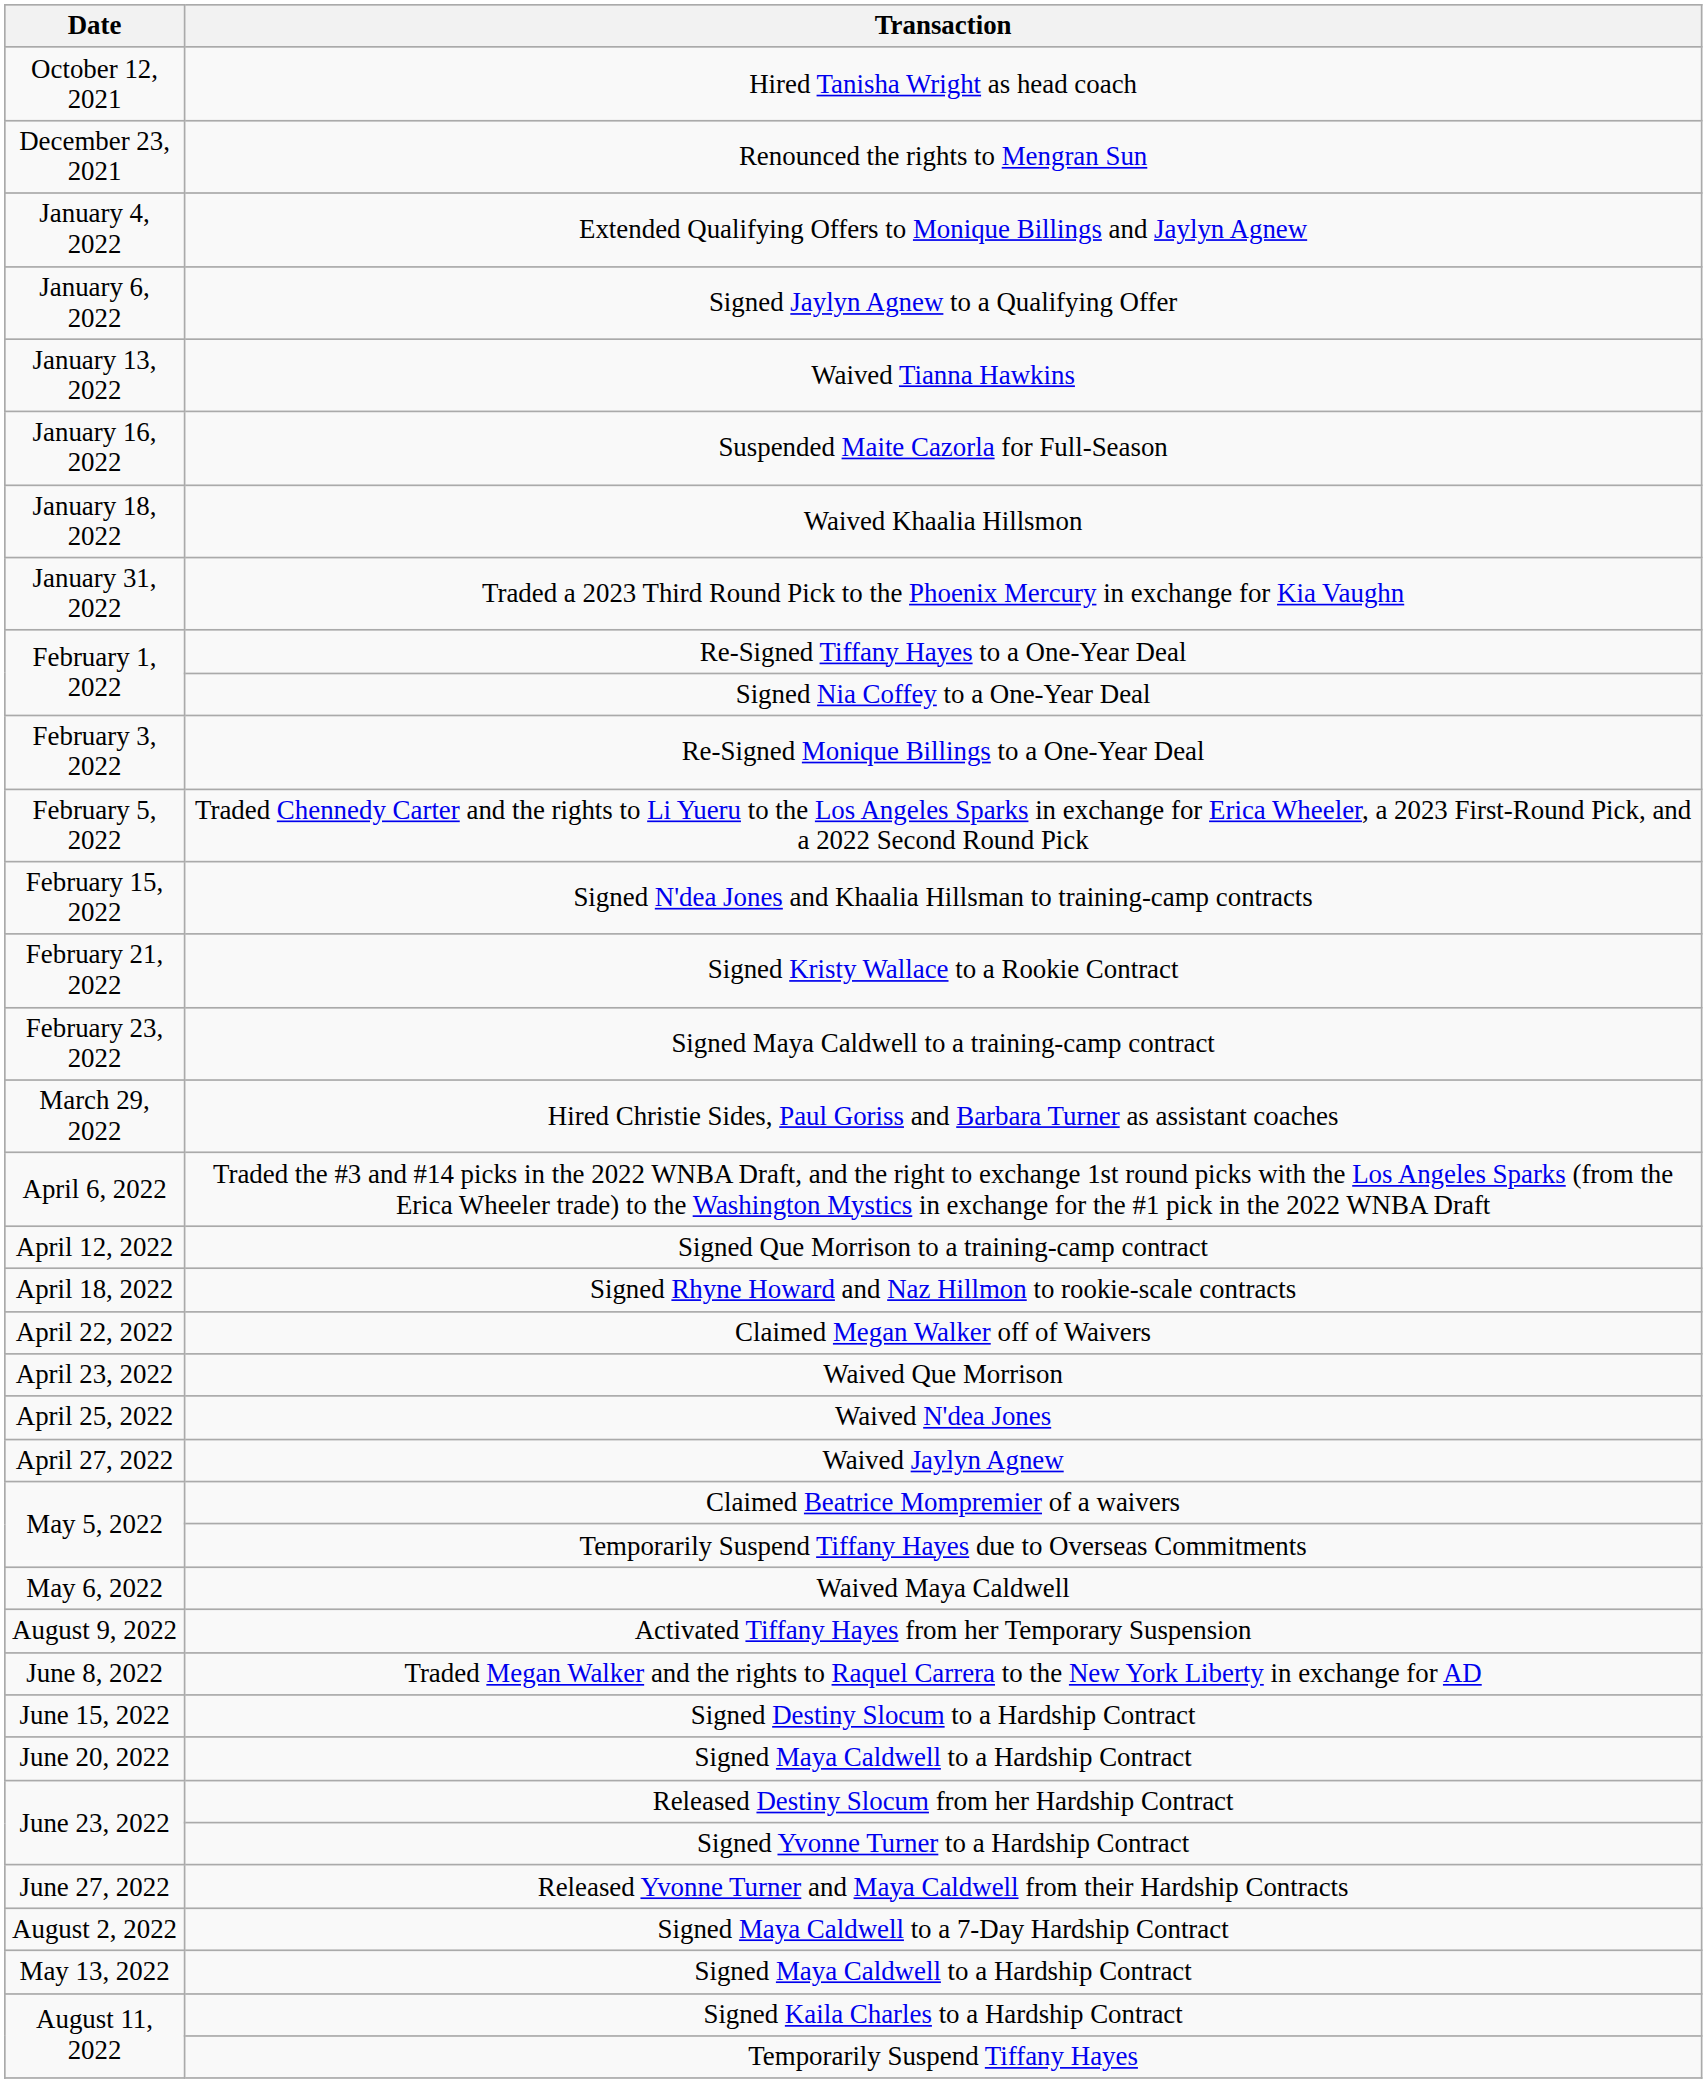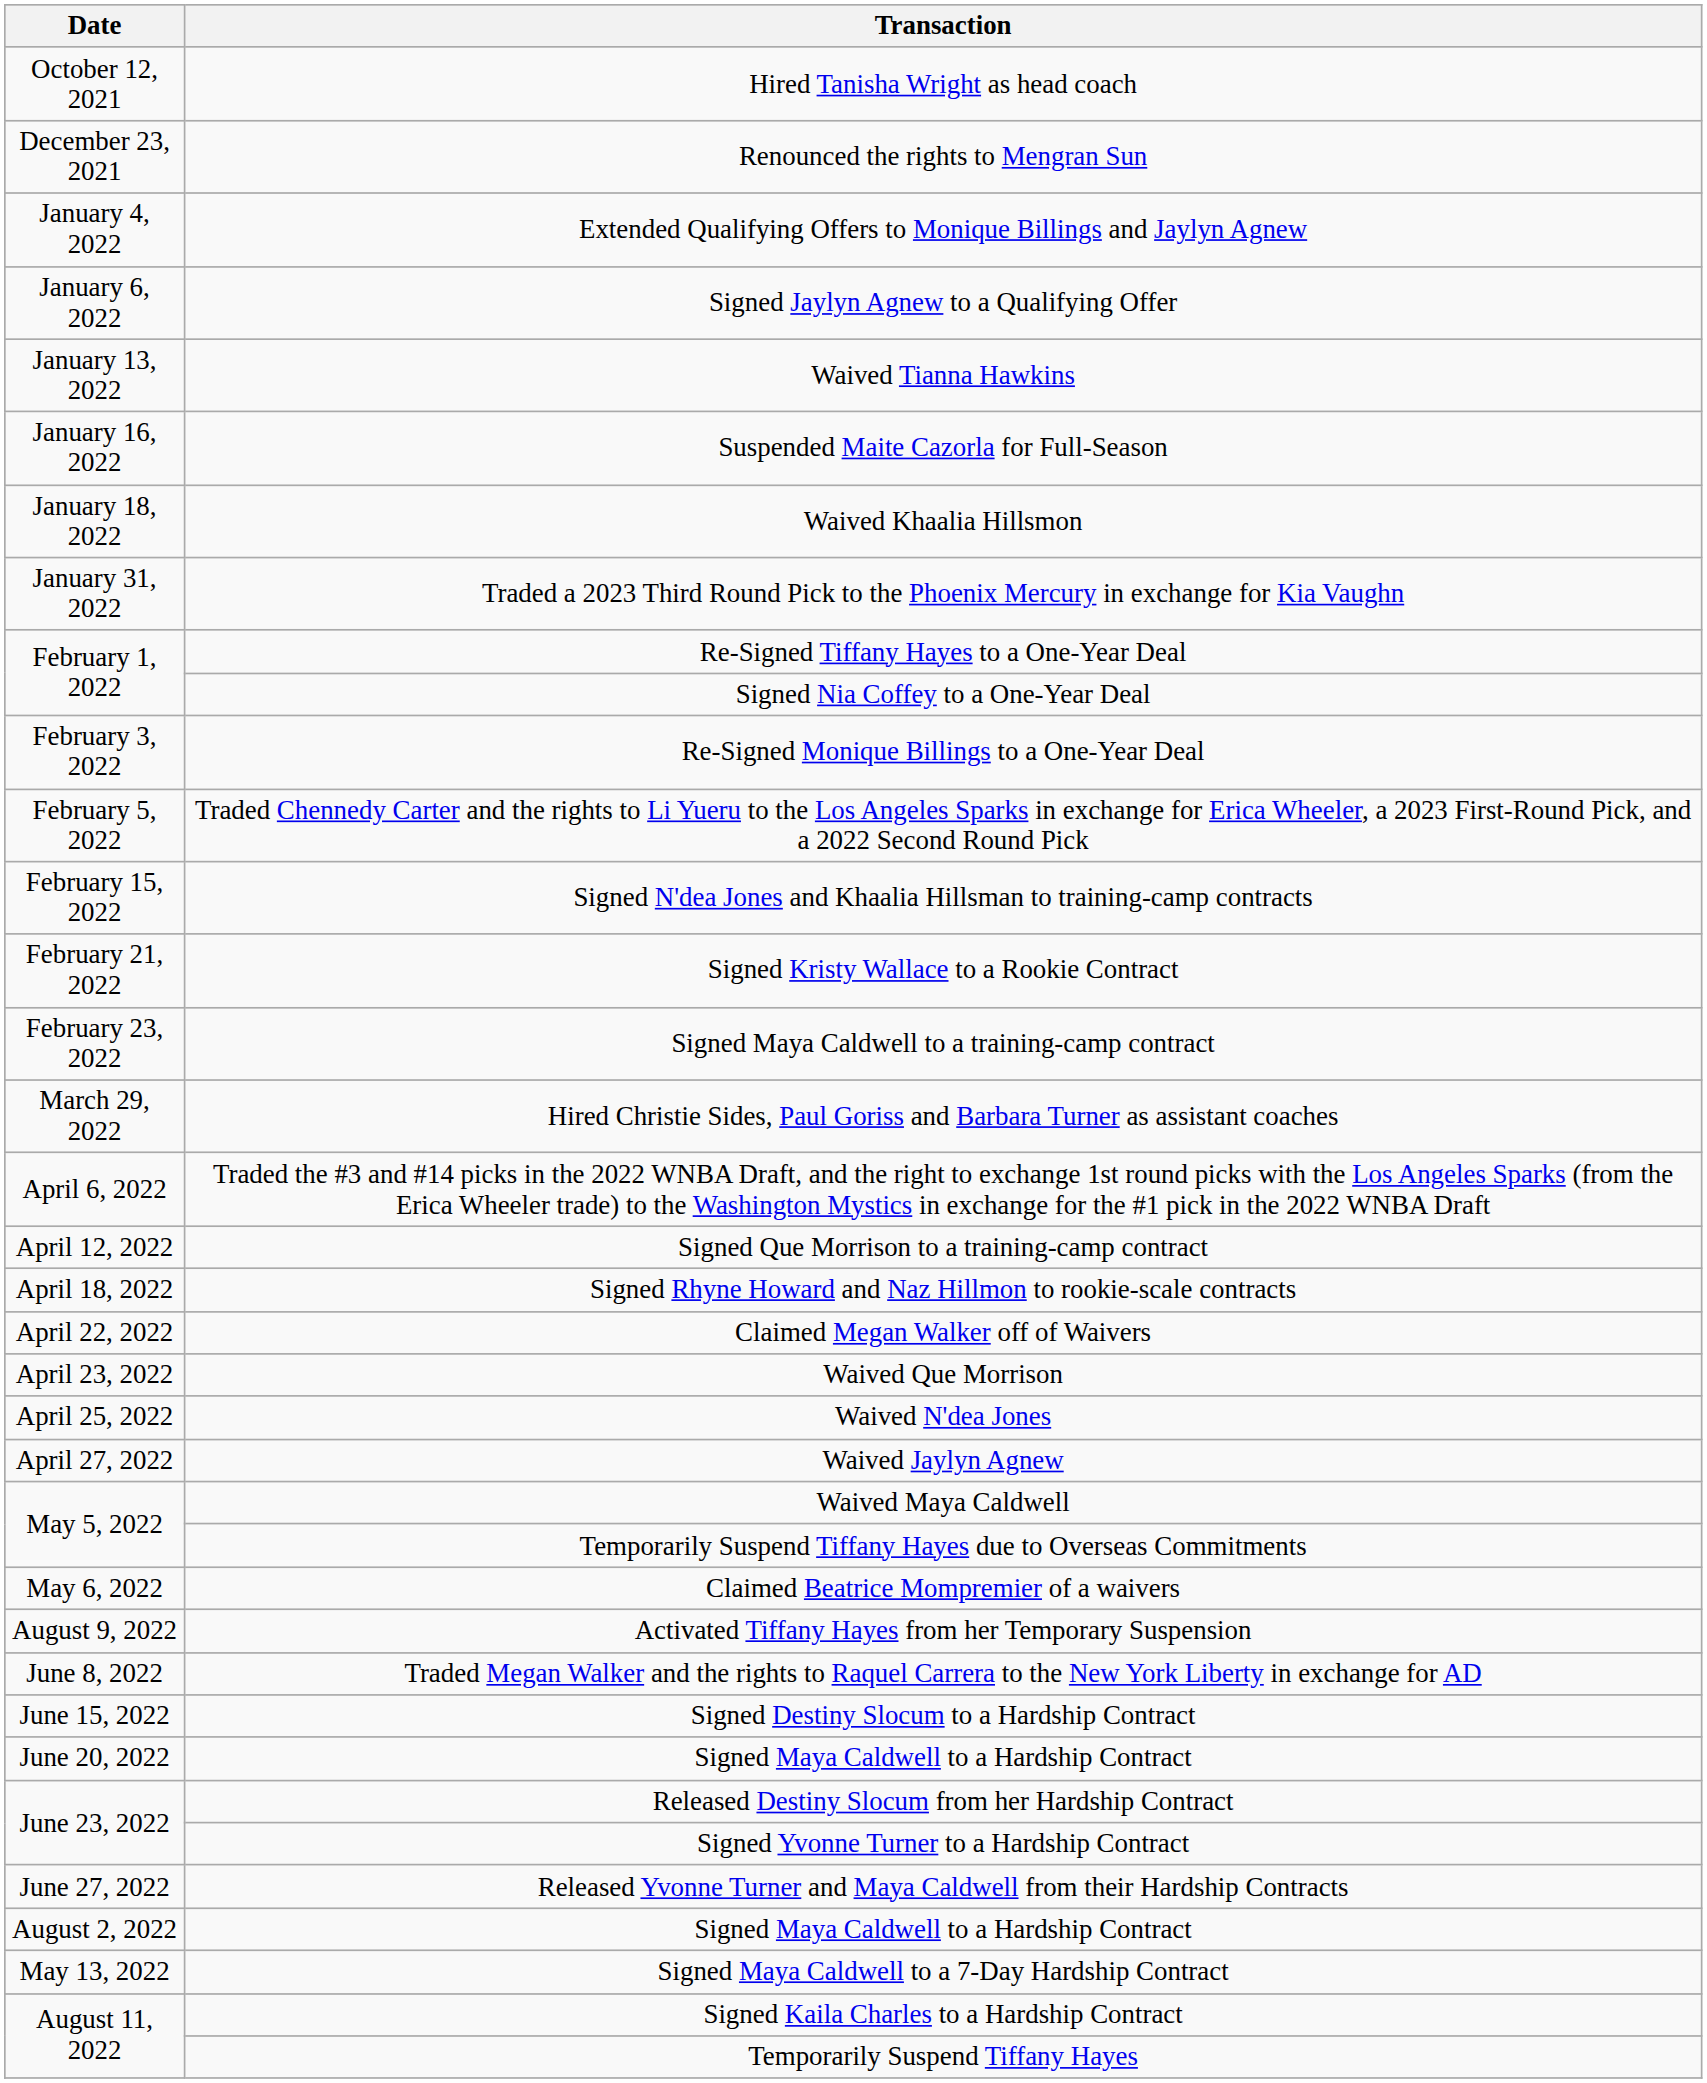(943, 1502) Claimed Beatrice Mompremier of a waivers -> (943, 1502) Waived Maya Caldwell
(943, 1587) Waived Maya Caldwell -> (943, 1587) Claimed Beatrice Mompremier of a waivers
(943, 1928) Signed Maya Caldwell to a 7-Day Hardship Contract -> (943, 1928) Signed Maya Caldwell to a Hardship Contract
(943, 1971) Signed Maya Caldwell to a Hardship Contract -> (943, 1971) Signed Maya Caldwell to a 7-Day Hardship Contract
